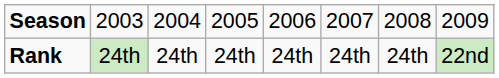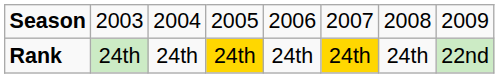(235, 55) no background -> (235, 55) gold background
(350, 55) no background -> (350, 55) gold background
